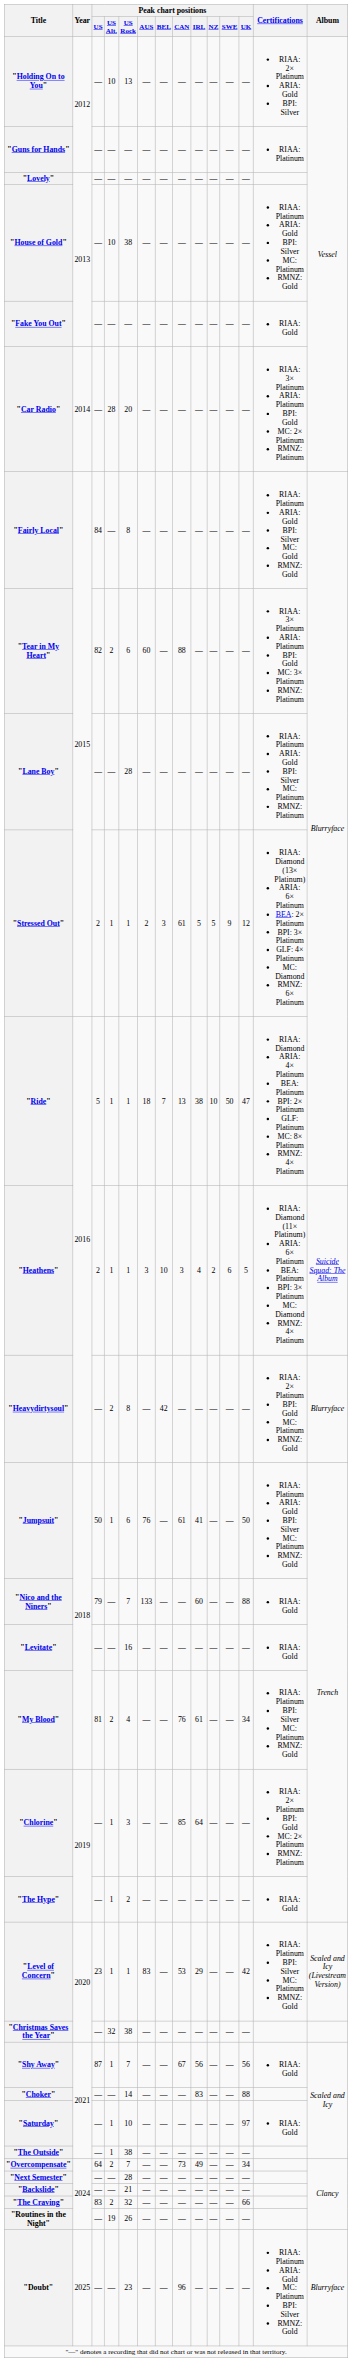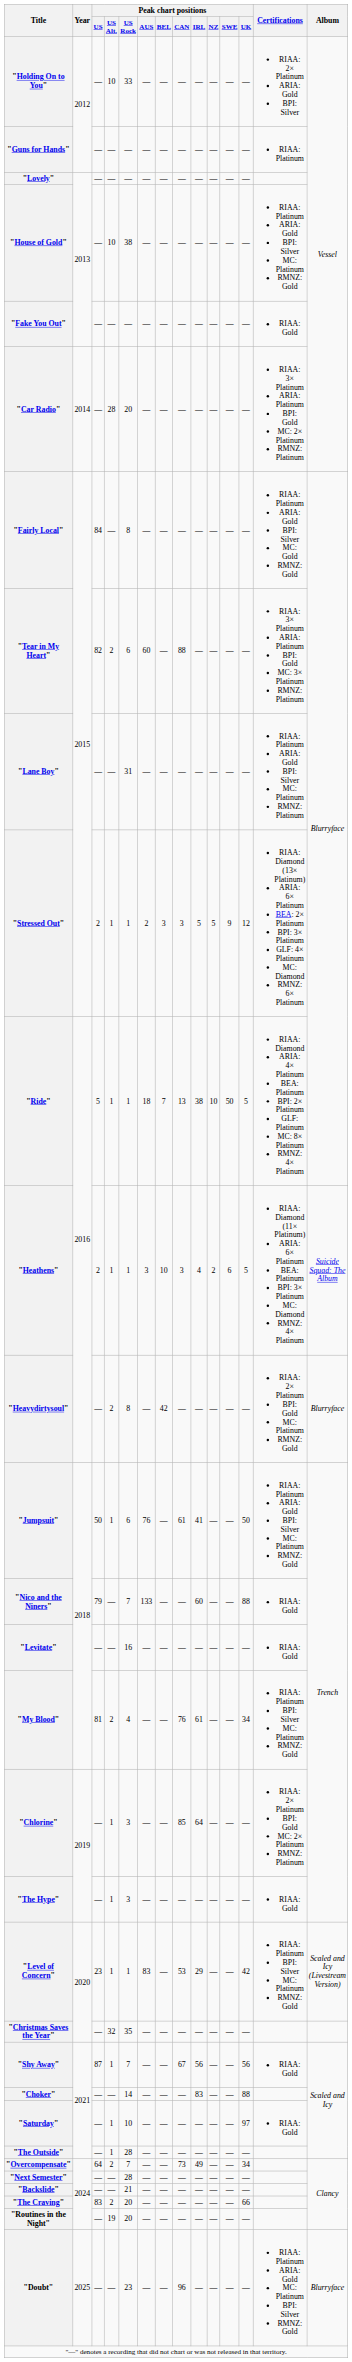(128, 81) 13 -> (128, 81) 33
(128, 771) 28 -> (128, 771) 31
(182, 923) 61 -> (182, 923) 3
(246, 1101) 47 -> (246, 1101) 5
(128, 1899) 2 -> (128, 1899) 3
(128, 2031) 38 -> (128, 2031) 35
(128, 2152) 38 -> (128, 2152) 28
(128, 2202) 32 -> (128, 2202) 20
(128, 2219) 26 -> (128, 2219) 20
